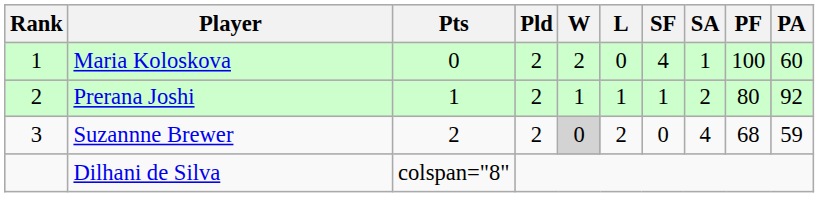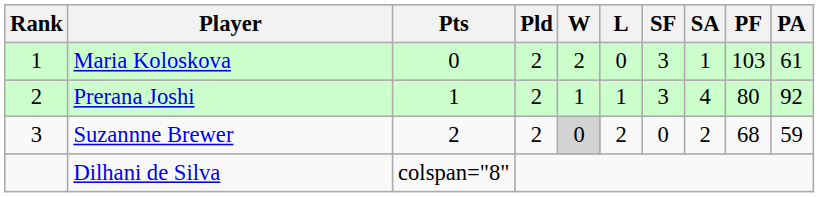(663, 60) 4 -> (663, 60) 3
(748, 60) 100 -> (748, 60) 103
(792, 60) 60 -> (792, 60) 61
(663, 98) 1 -> (663, 98) 3
(705, 98) 2 -> (705, 98) 4
(705, 135) 4 -> (705, 135) 2
